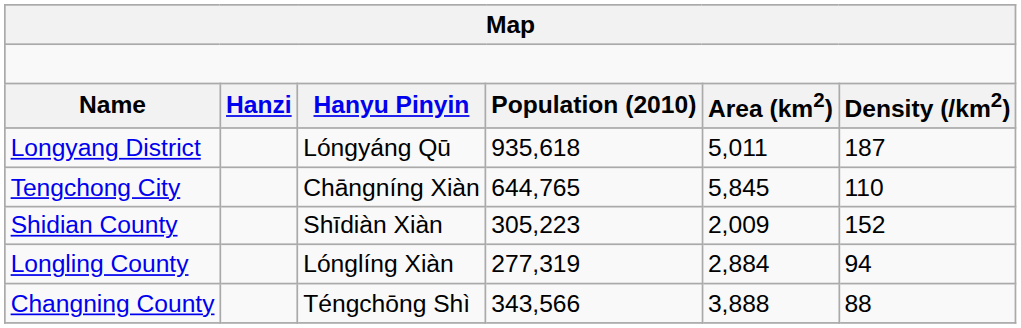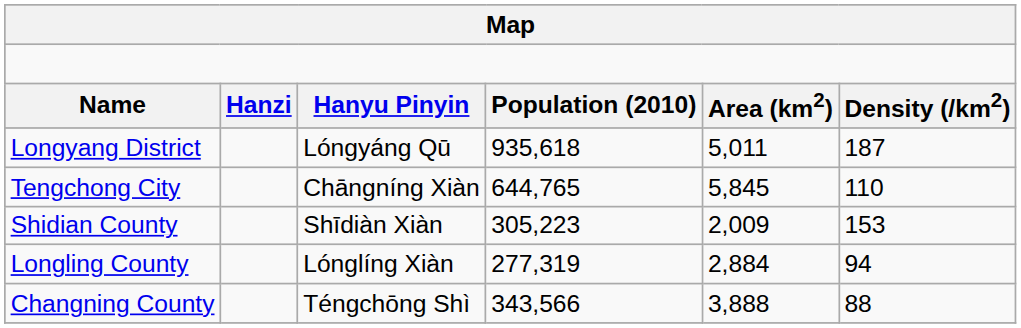(865, 226) 152 -> (865, 226) 153
